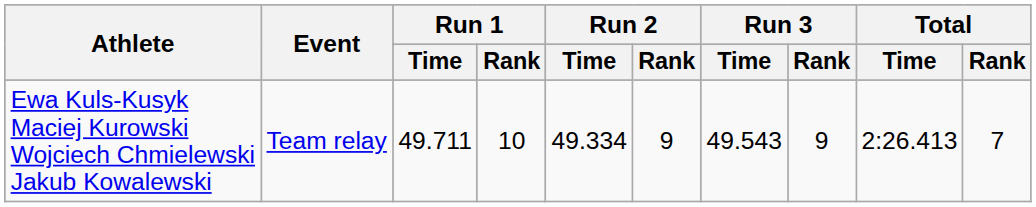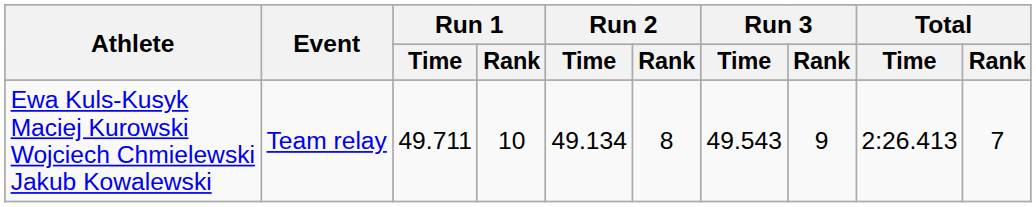(589, 141) 49.334 -> (589, 141) 49.134
(667, 141) 9 -> (667, 141) 8
